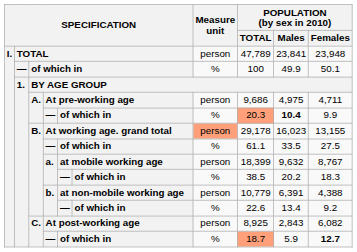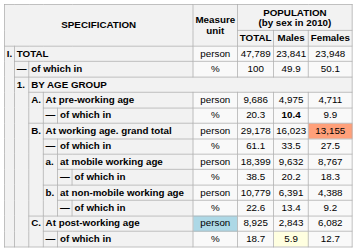(256, 115) lightsalmon background -> (256, 115) no background
(215, 131) lightsalmon background -> (215, 131) no background
(330, 131) no background -> (330, 131) lightsalmon background
(215, 223) no background -> (215, 223) lightblue background
(256, 239) lightsalmon background -> (256, 239) no background
(291, 239) no background -> (291, 239) lightyellow background
(330, 239) bold -> (330, 239) normal
